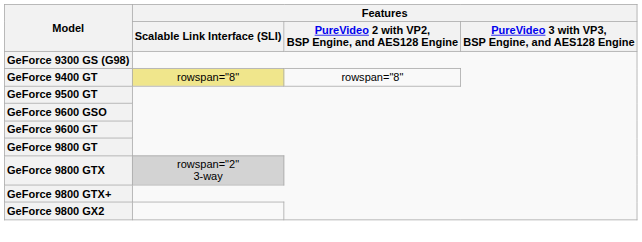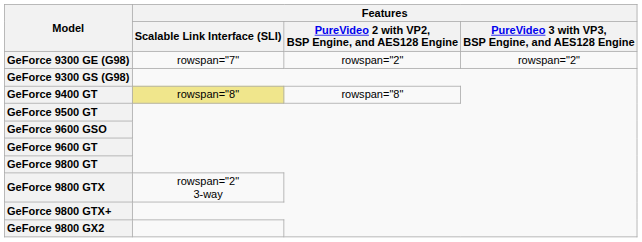+ row: (68, 60)
(208, 170) lightgrey background -> (208, 187) no background
